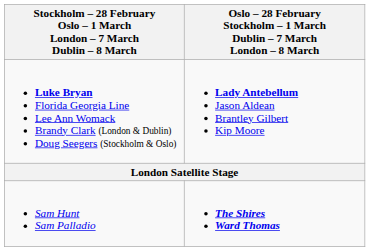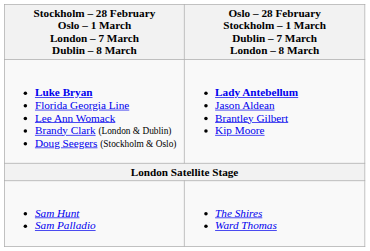(275, 220) bold -> (275, 220) normal
